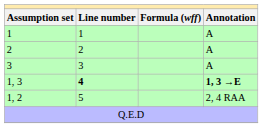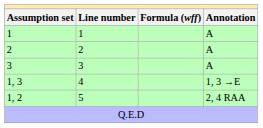(81, 82) bold -> (81, 82) normal
(223, 82) bold -> (223, 82) normal
